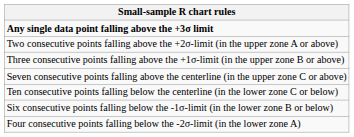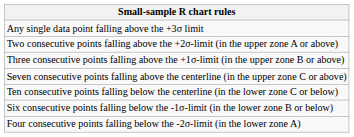(110, 28) bold -> (105, 28) normal
